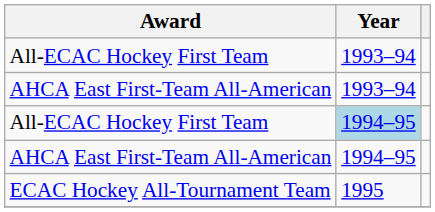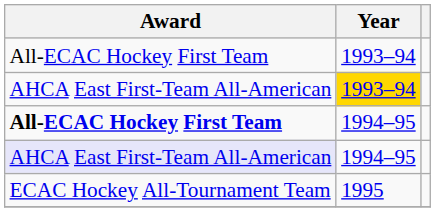(378, 88) no background -> (378, 88) gold background
(139, 122) normal -> (146, 122) bold
(378, 122) lightblue background -> (378, 122) no background
(170, 156) no background -> (170, 156) lavender background
